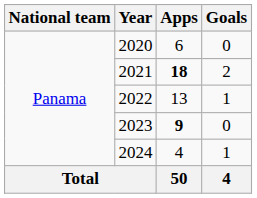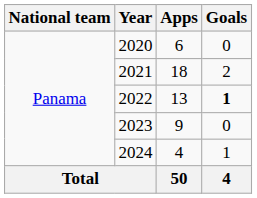(179, 71) bold -> (179, 71) normal
(226, 98) normal -> (226, 98) bold
(179, 125) bold -> (179, 125) normal
